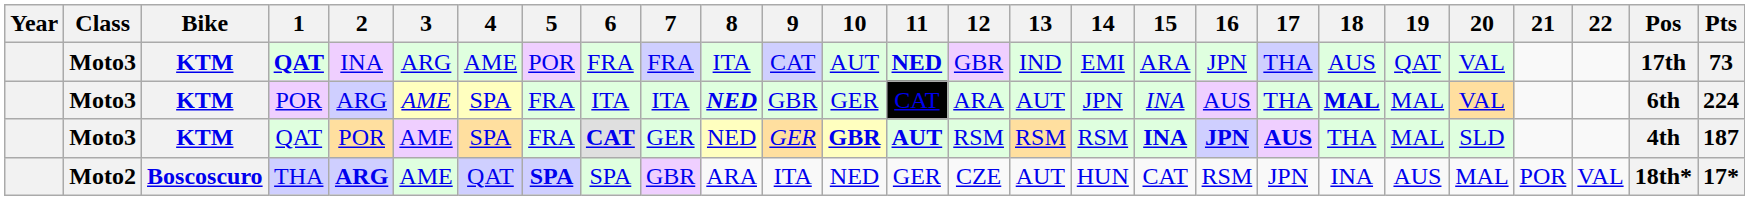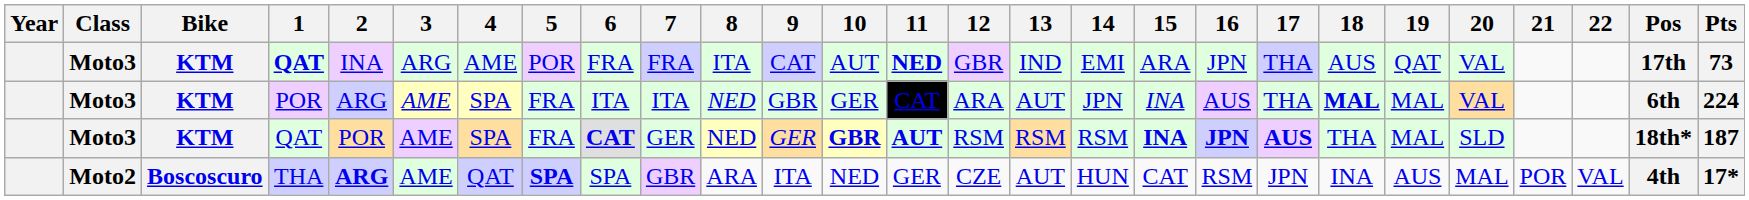(732, 99) bold -> (732, 99) normal
(1663, 137) 4th -> (1663, 137) 18th*
(1663, 175) 18th* -> (1663, 175) 4th
